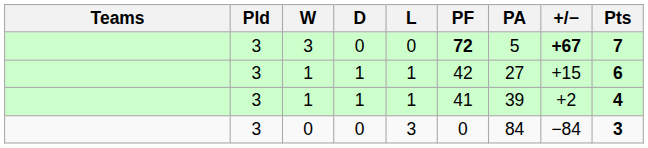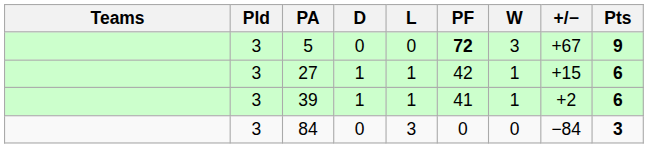columns swapped: (308, 18) <-> (515, 18)
(566, 45) bold -> (566, 45) normal
(618, 45) 7 -> (618, 45) 9
(618, 101) 4 -> (618, 101) 6
